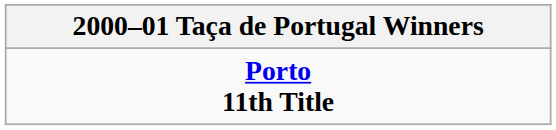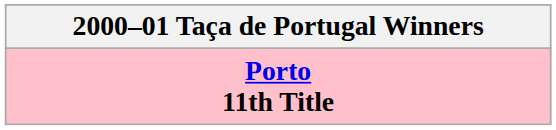(278, 85) no background -> (278, 85) pink background
